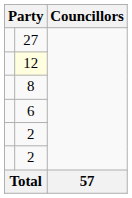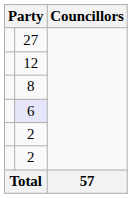(31, 63) lightyellow background -> (31, 63) no background
(31, 110) no background -> (31, 110) lavender background
